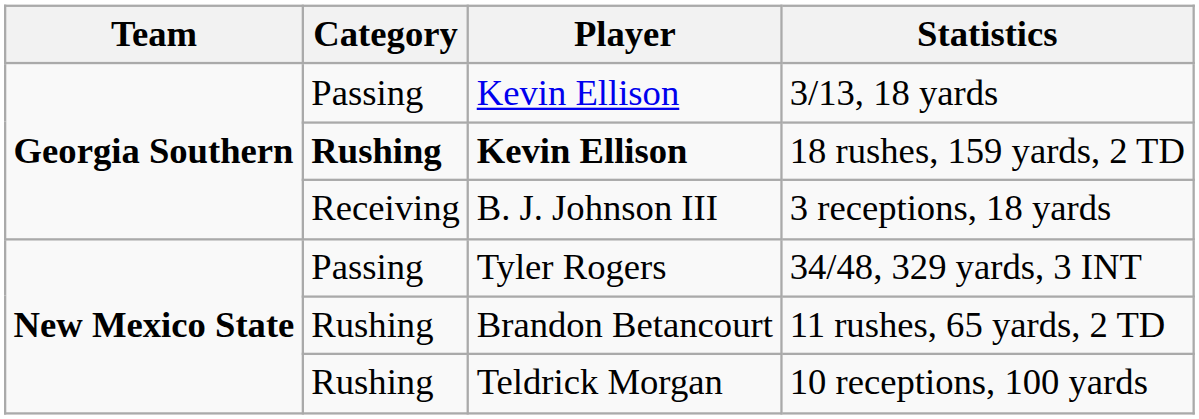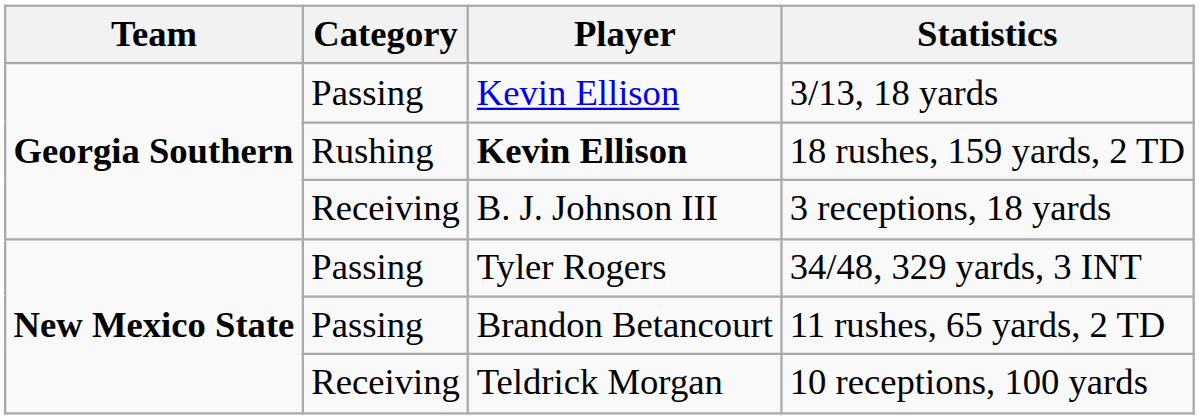(376, 150) bold -> (372, 150) normal
(372, 324) Rushing -> (367, 324) Passing
(372, 382) Rushing -> (386, 382) Receiving
